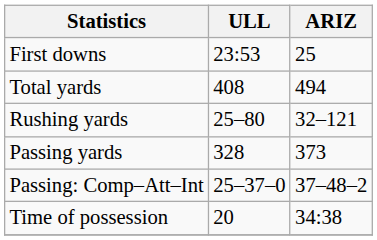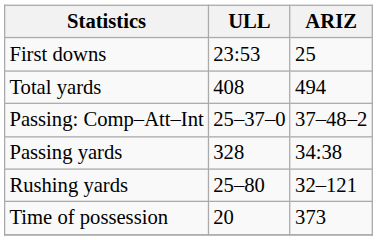rows swapped: (69, 119) <-> (107, 185)
(311, 152) 373 -> (319, 152) 34:38
(319, 217) 34:38 -> (311, 217) 373
